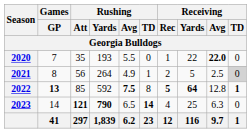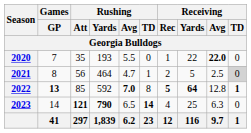(104, 74) 264 -> (104, 74) 464
(129, 74) 4.9 -> (129, 74) 4.7
(129, 89) 7.5 -> (129, 89) 7.0
